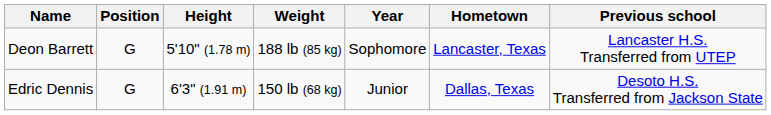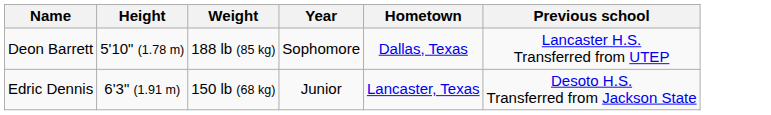- column: (130, 16)
(490, 48) Lancaster, Texas -> (423, 48) Dallas, Texas
(490, 89) Dallas, Texas -> (423, 89) Lancaster, Texas
